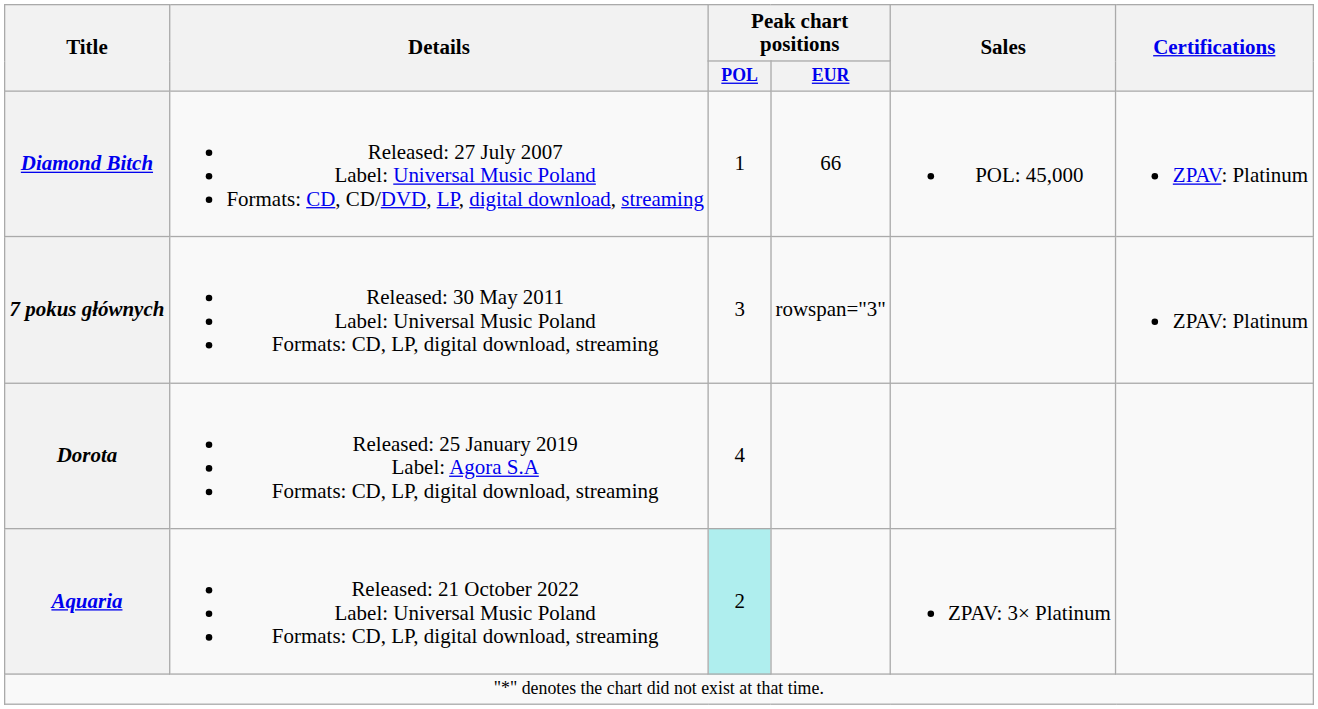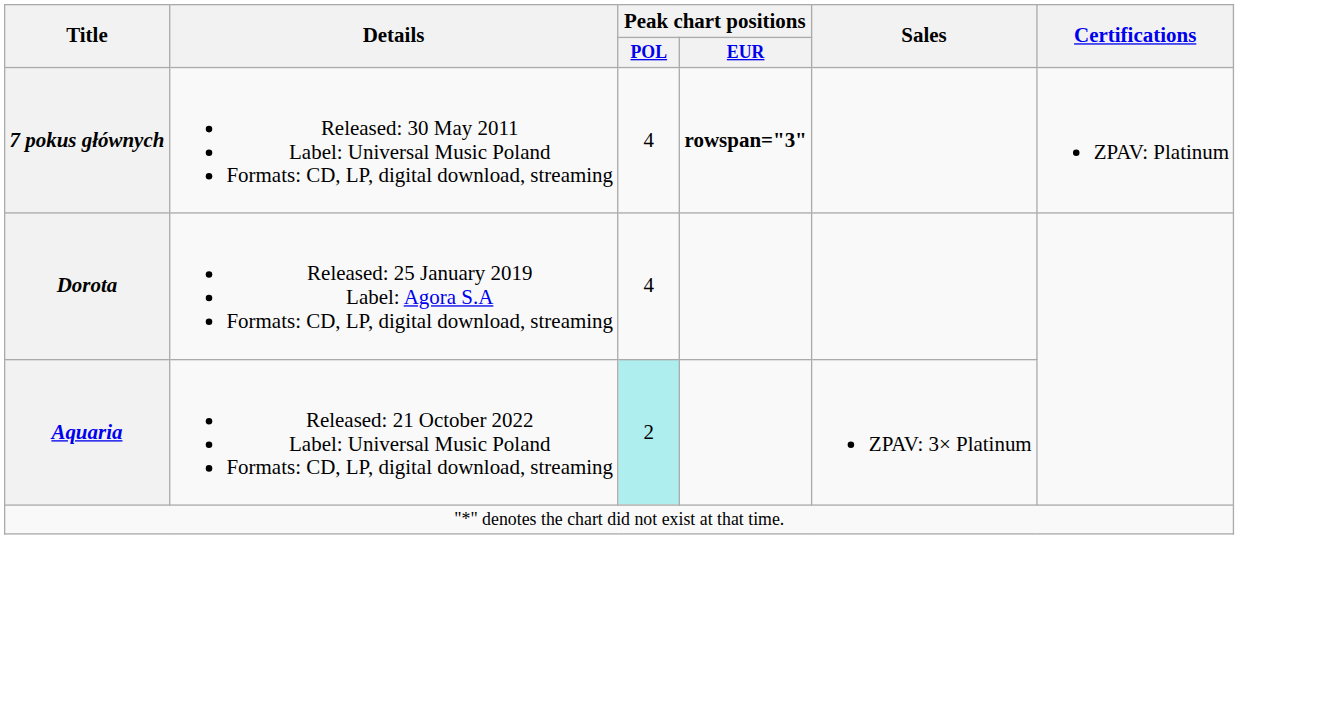- row: (87, 163)
(740, 309) 3 -> (649, 140) 4
(831, 309) normal -> (746, 140) bold
